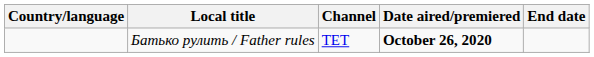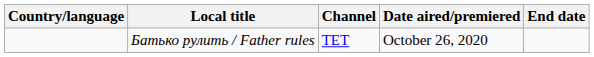(437, 40) bold -> (435, 40) normal
